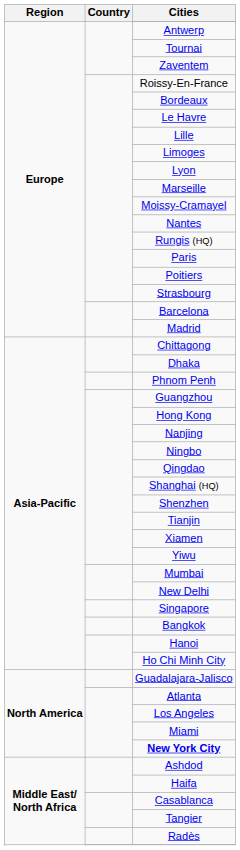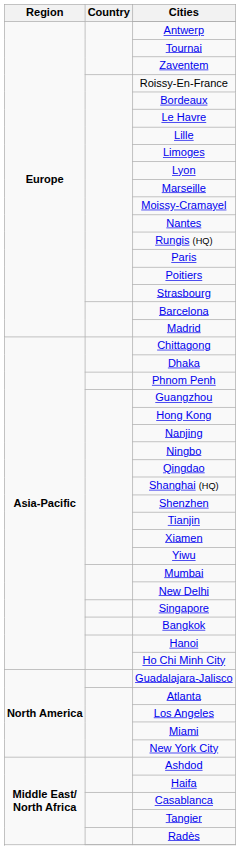(184, 748) bold -> (184, 748) normal
